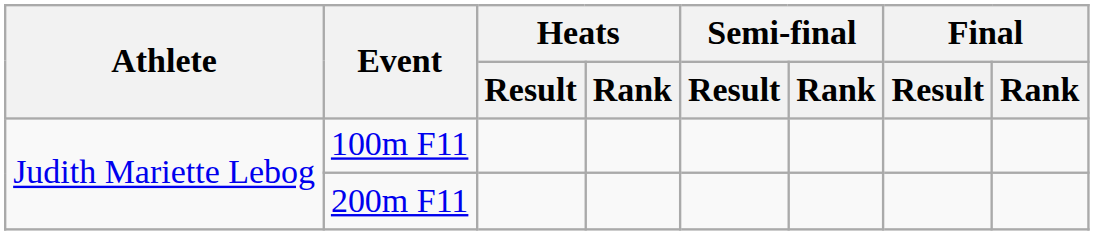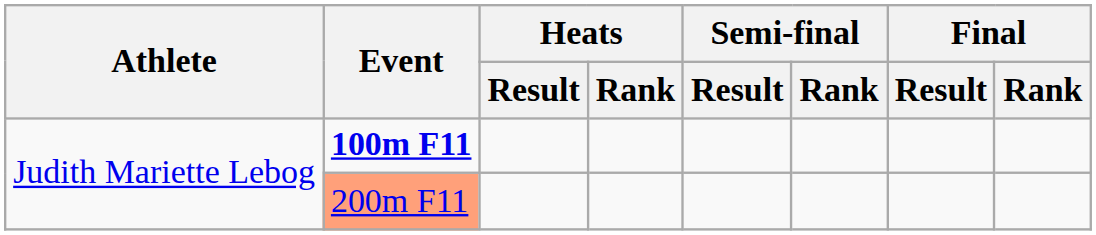(400, 145) normal -> (401, 145) bold
(400, 201) no background -> (400, 201) lightsalmon background
